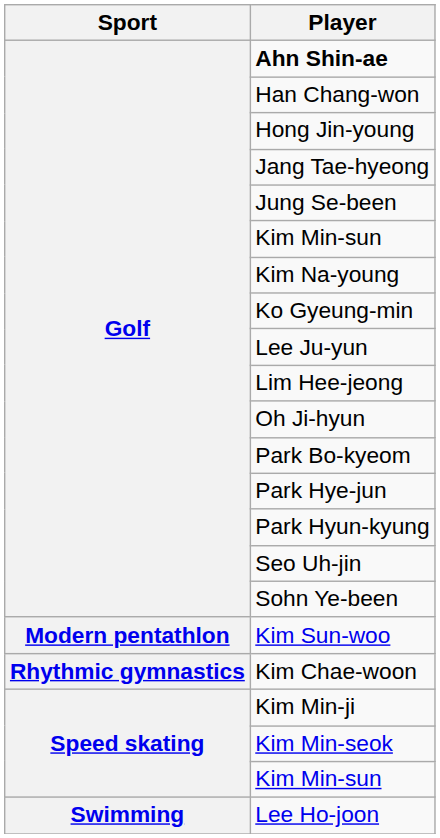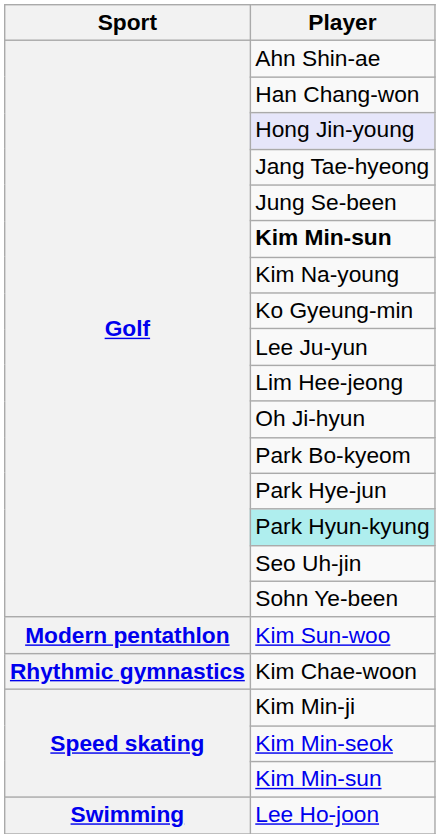(322, 58) bold -> (318, 58) normal
(335, 130) no background -> (335, 130) lavender background
(318, 238) normal -> (323, 238) bold
(342, 526) no background -> (342, 526) paleturquoise background
